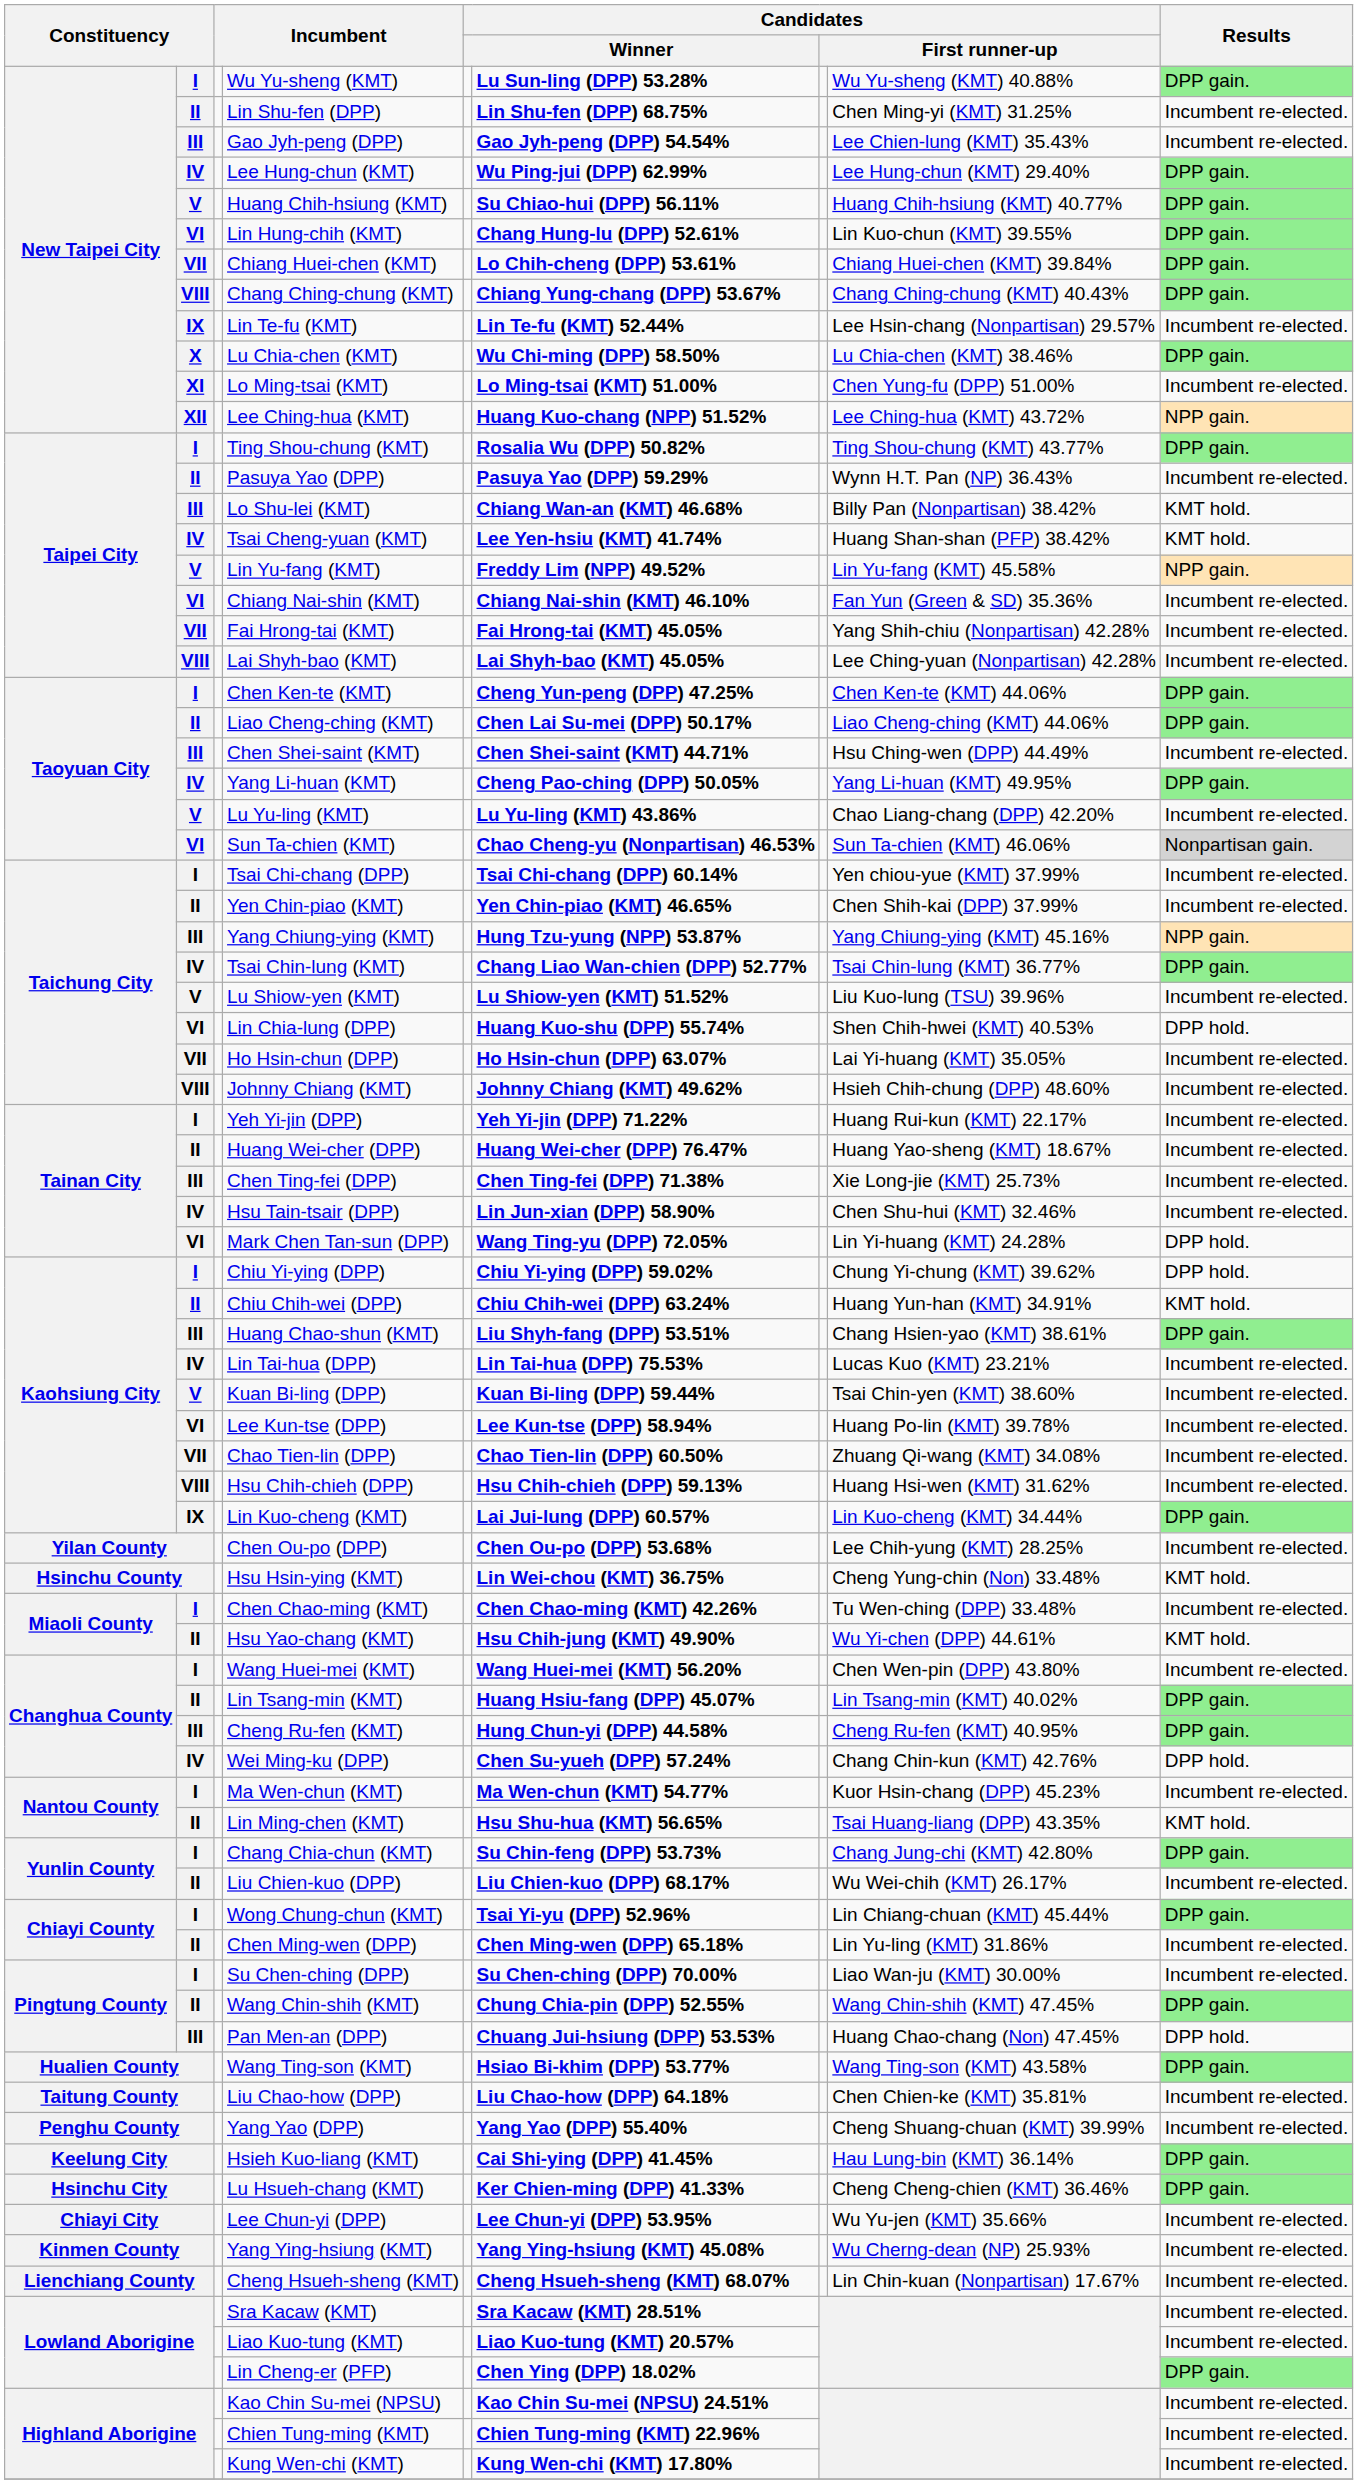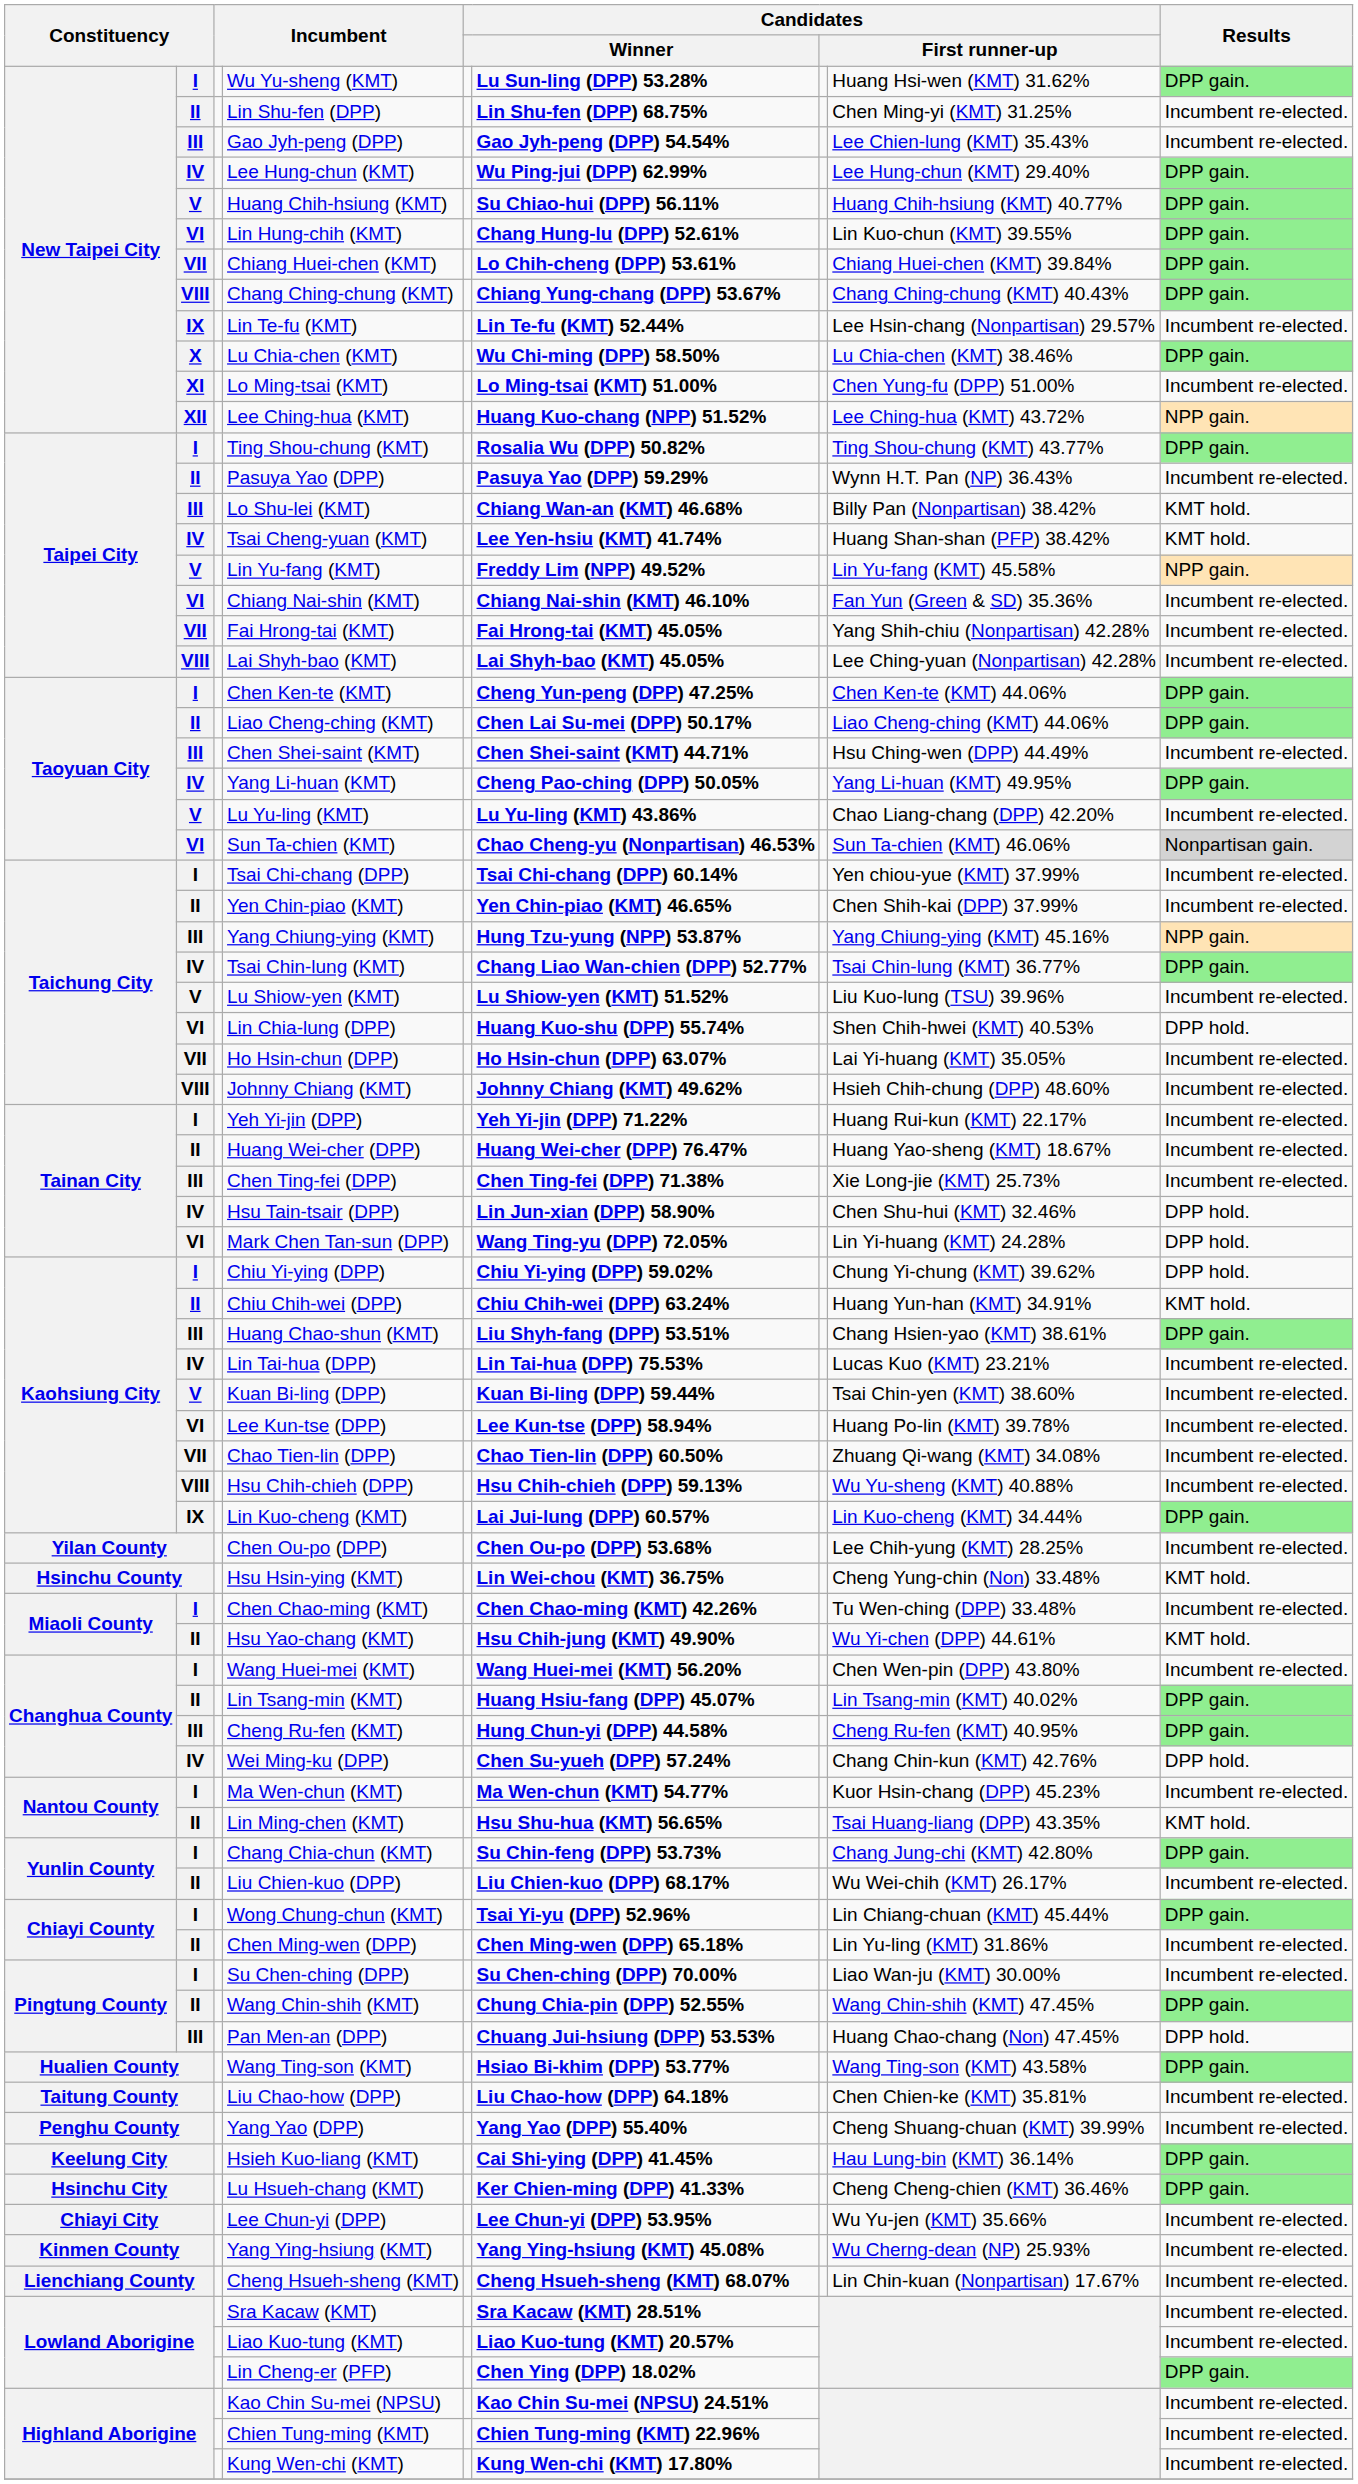(953, 80) Wu Yu-sheng (KMT) 40.88% -> (961, 80) Huang Hsi-wen (KMT) 31.62%
(1256, 1210) Incumbent re-elected. -> (1207, 1210) DPP hold.
(961, 1485) Huang Hsi-wen (KMT) 31.62% -> (953, 1485) Wu Yu-sheng (KMT) 40.88%
